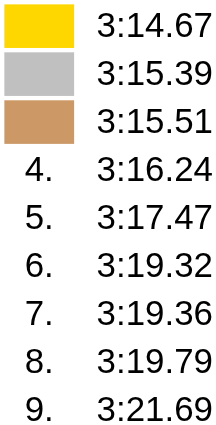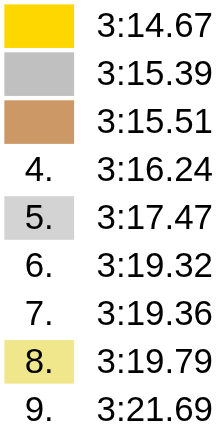(39, 217) no background -> (39, 217) lightgrey background
(39, 361) no background -> (39, 361) khaki background
